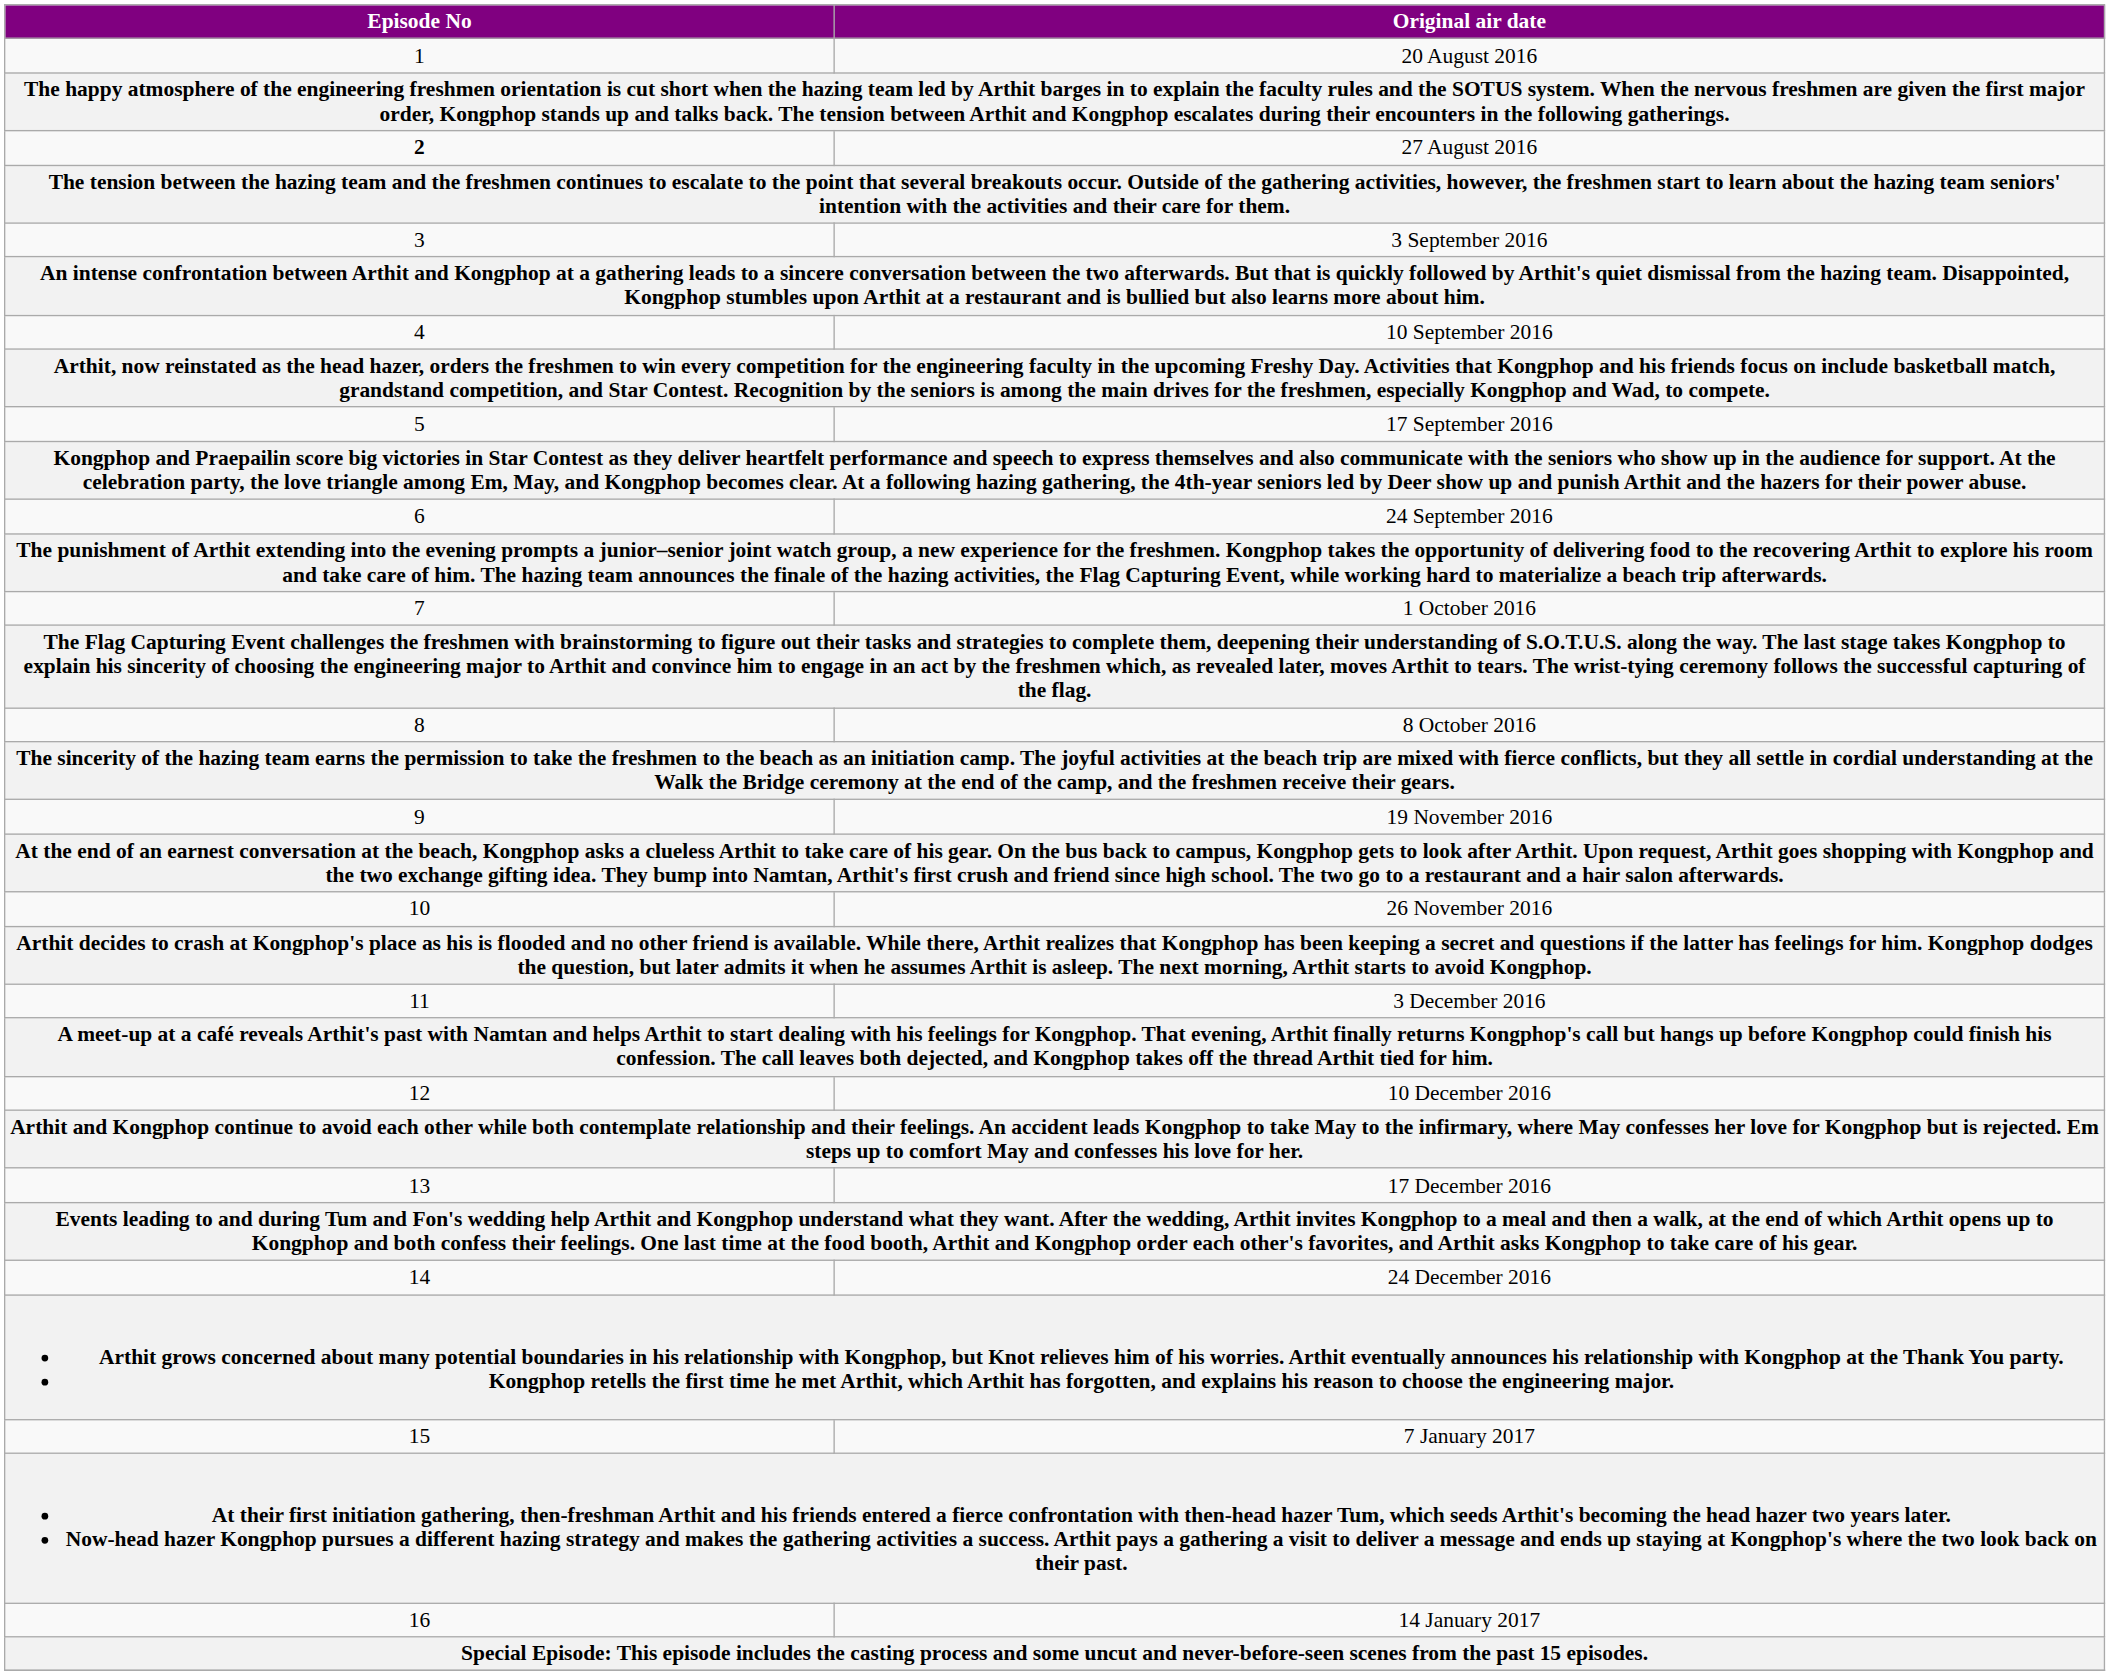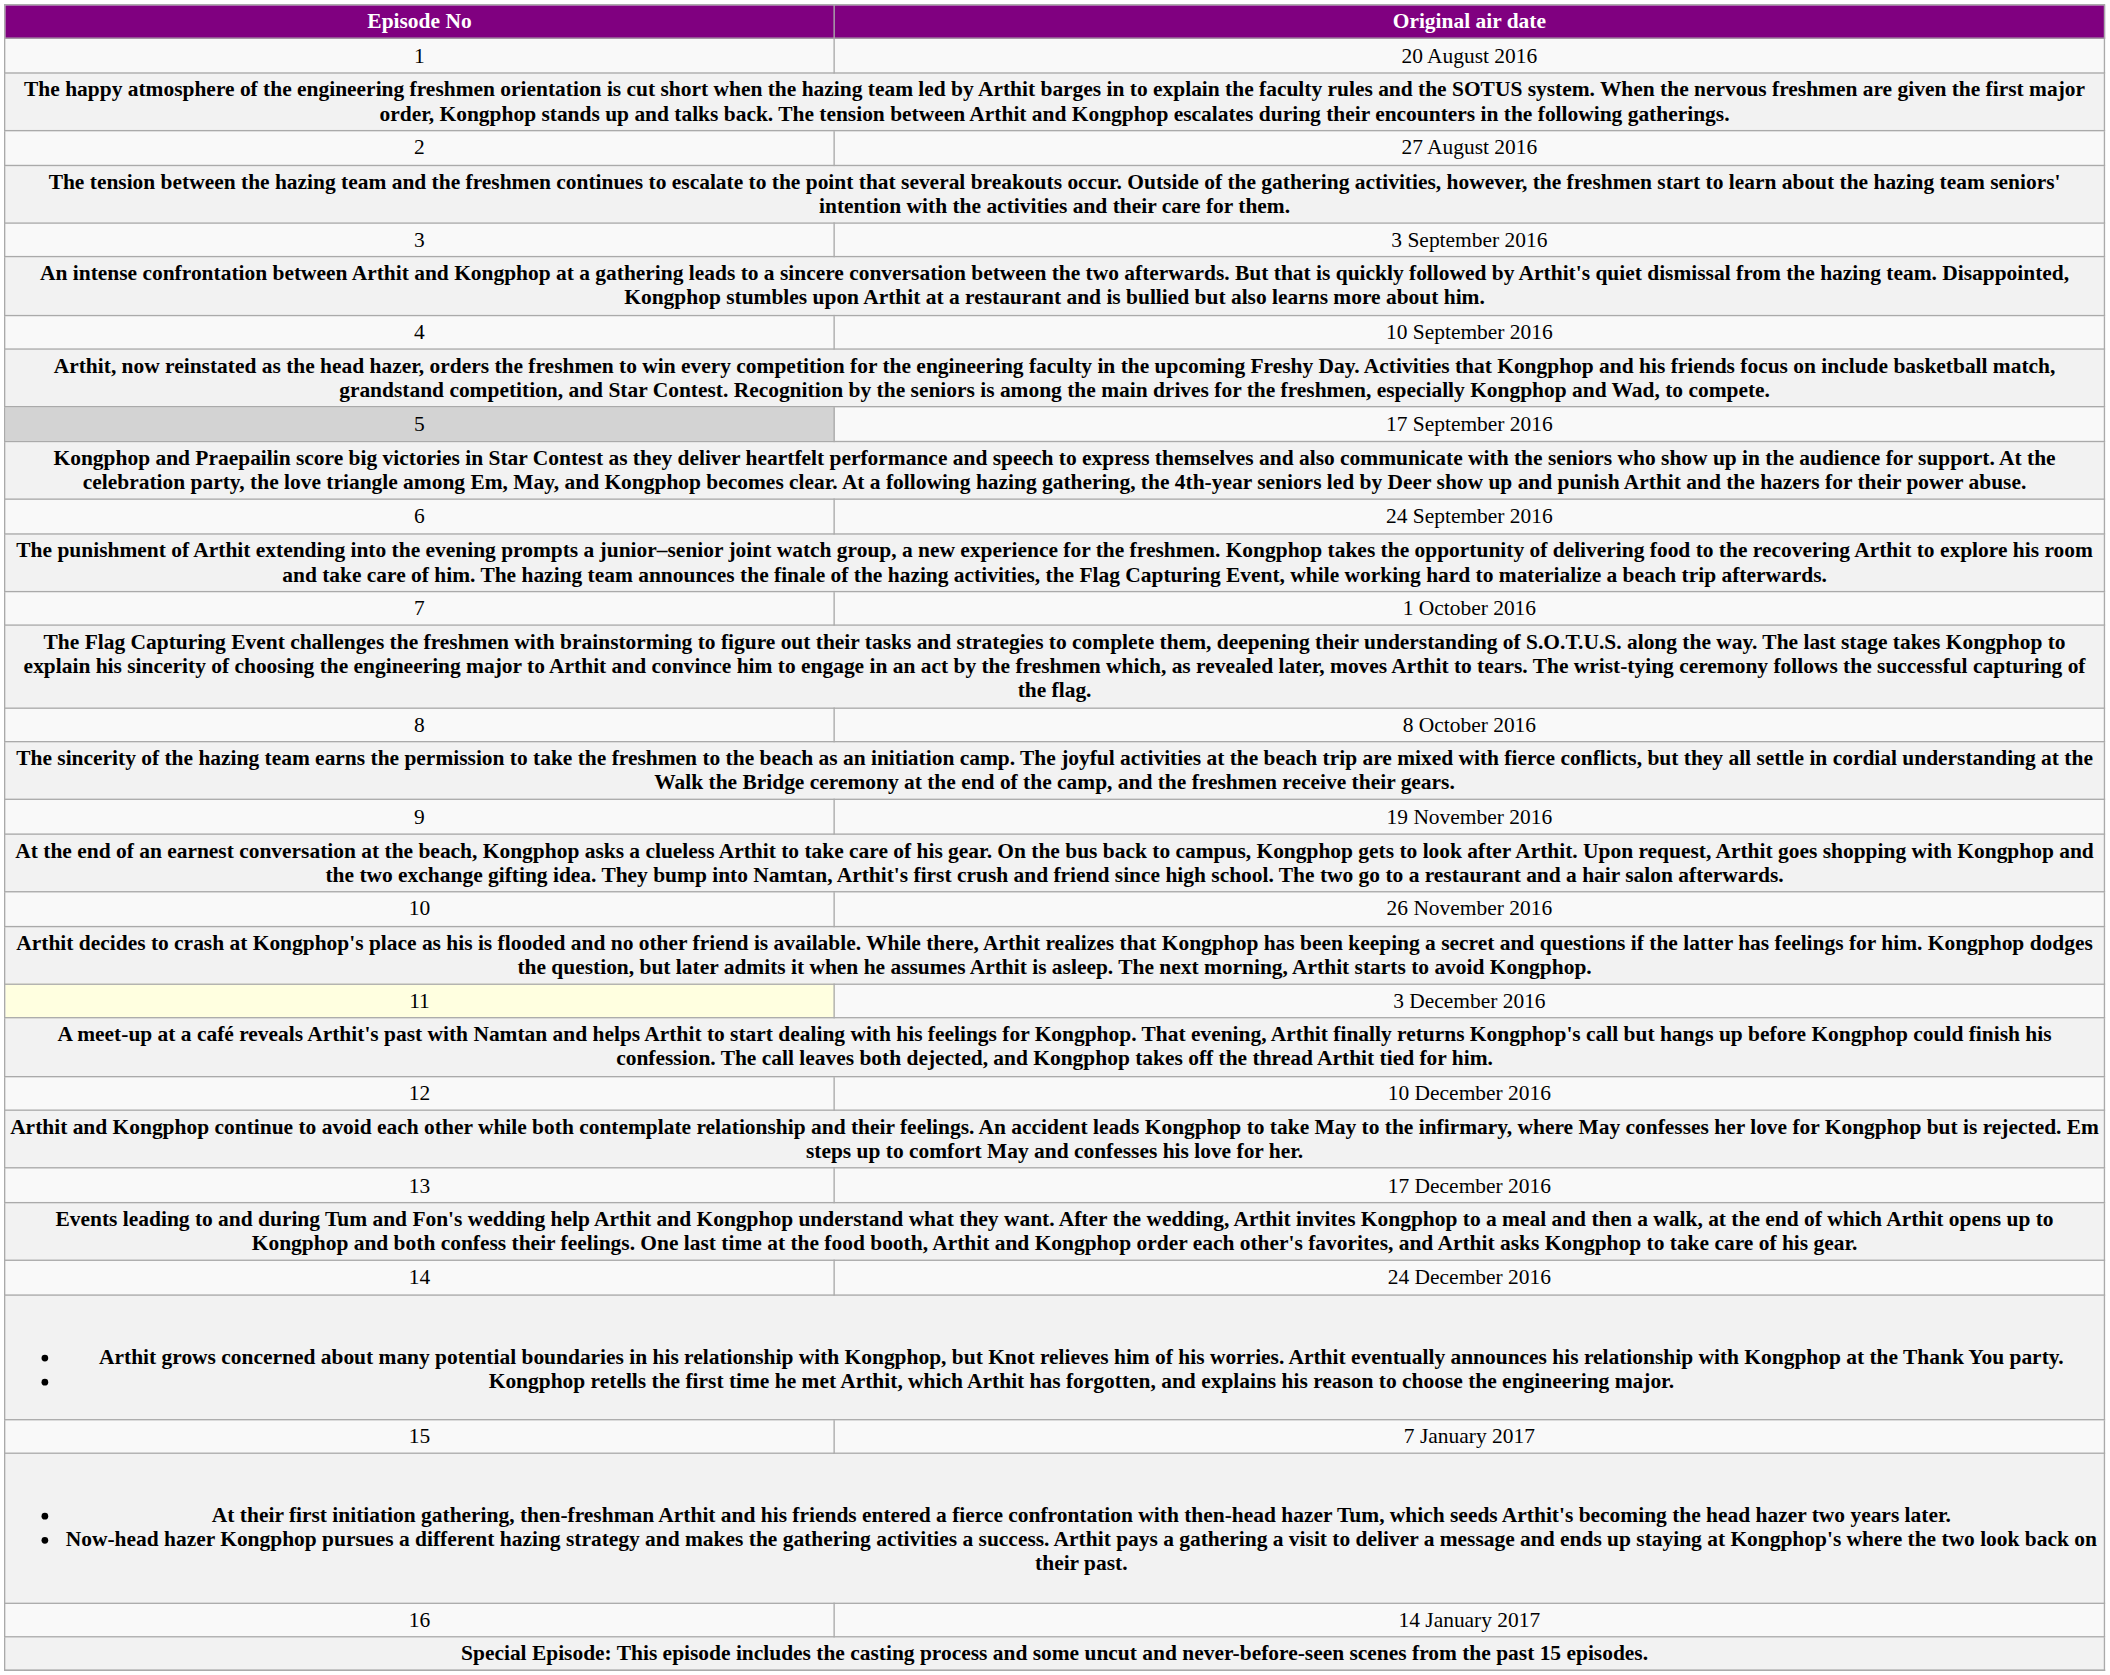(419, 147) bold -> (419, 147) normal
(419, 424) no background -> (419, 424) lightgrey background
(419, 1000) no background -> (419, 1000) lightyellow background
